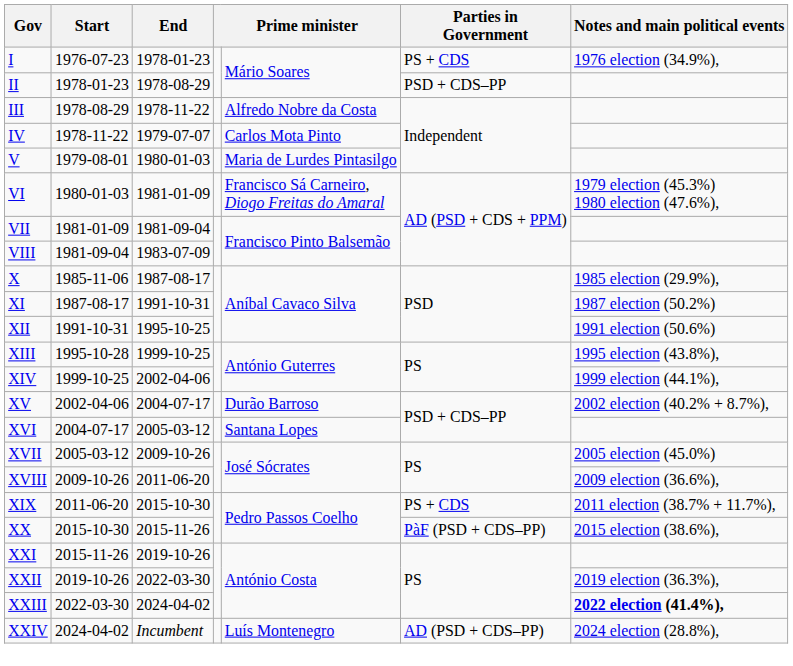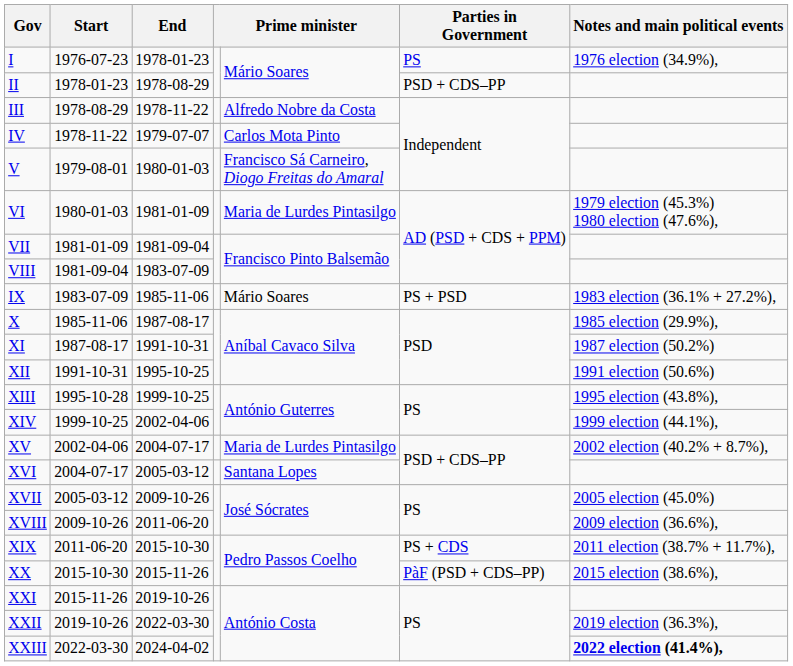(437, 60) PS + CDS -> (412, 60) PS
(311, 160) Maria de Lurdes Pintasilgo -> (304, 169) Francisco Sá Carneiro, Diogo Freitas do Amaral
(305, 194) Francisco Sá Carneiro, Diogo Freitas do Amaral -> (310, 212) Maria de Lurdes Pintasilgo
+ row: (17, 296)
(272, 404) Durão Barroso -> (310, 447) Maria de Lurdes Pintasilgo
- row: (28, 630)
